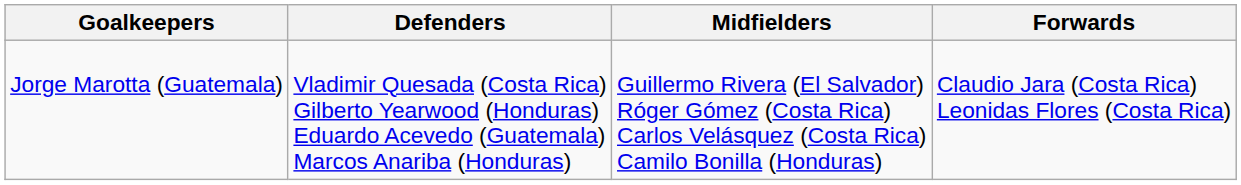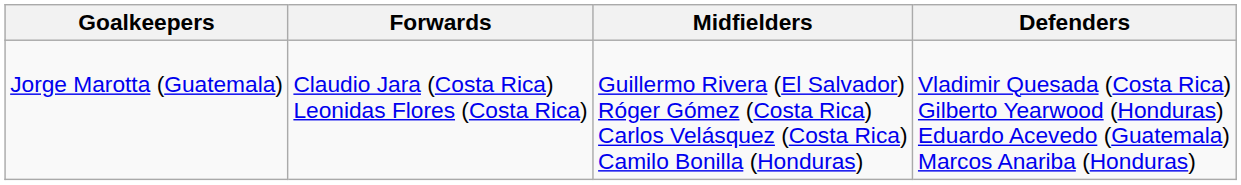columns swapped: (450, 22) <-> (1084, 22)
